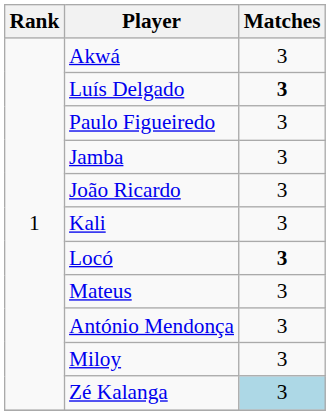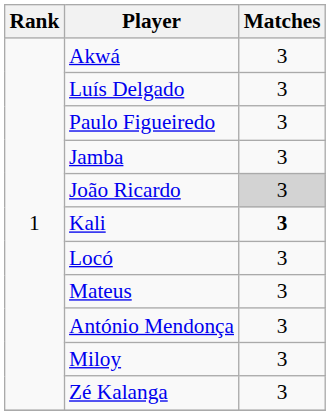(282, 88) bold -> (282, 88) normal
(282, 190) no background -> (282, 190) lightgrey background
(282, 223) normal -> (282, 223) bold
(282, 257) bold -> (282, 257) normal
(282, 392) lightblue background -> (282, 392) no background
